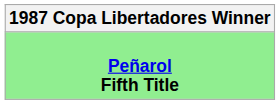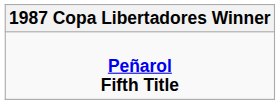(140, 75) lightgreen background -> (140, 75) no background
